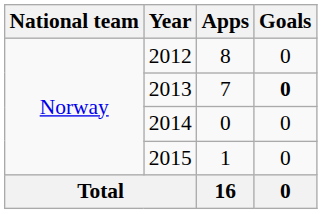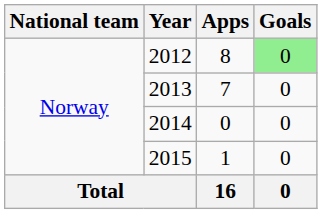(285, 55) no background -> (285, 55) lightgreen background
(285, 89) bold -> (285, 89) normal
